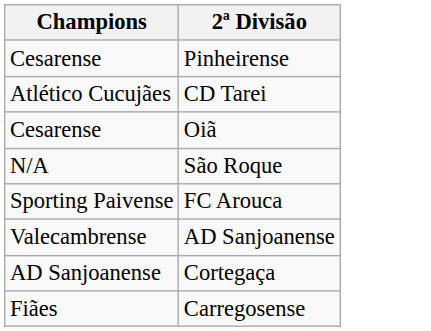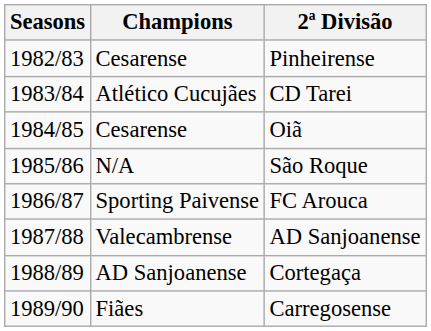+ column: (48, 22)
